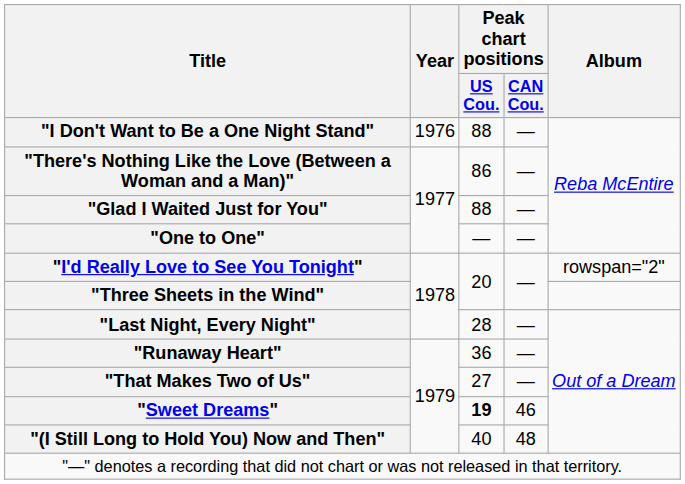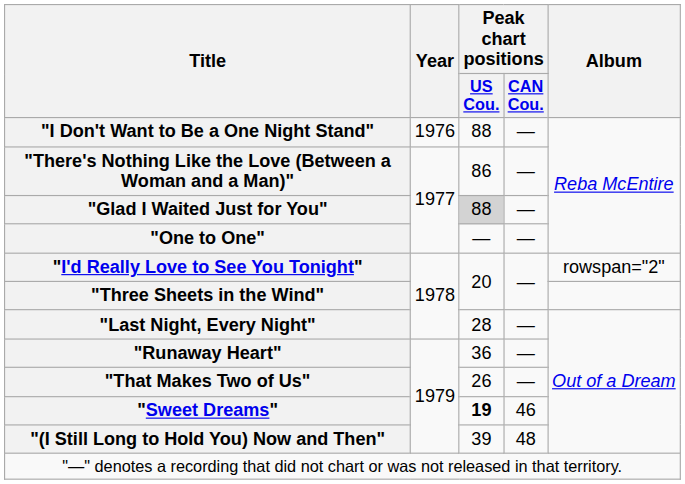(481, 209) no background -> (481, 209) lightgrey background
(481, 381) 27 -> (481, 381) 26
(481, 439) 40 -> (481, 439) 39
